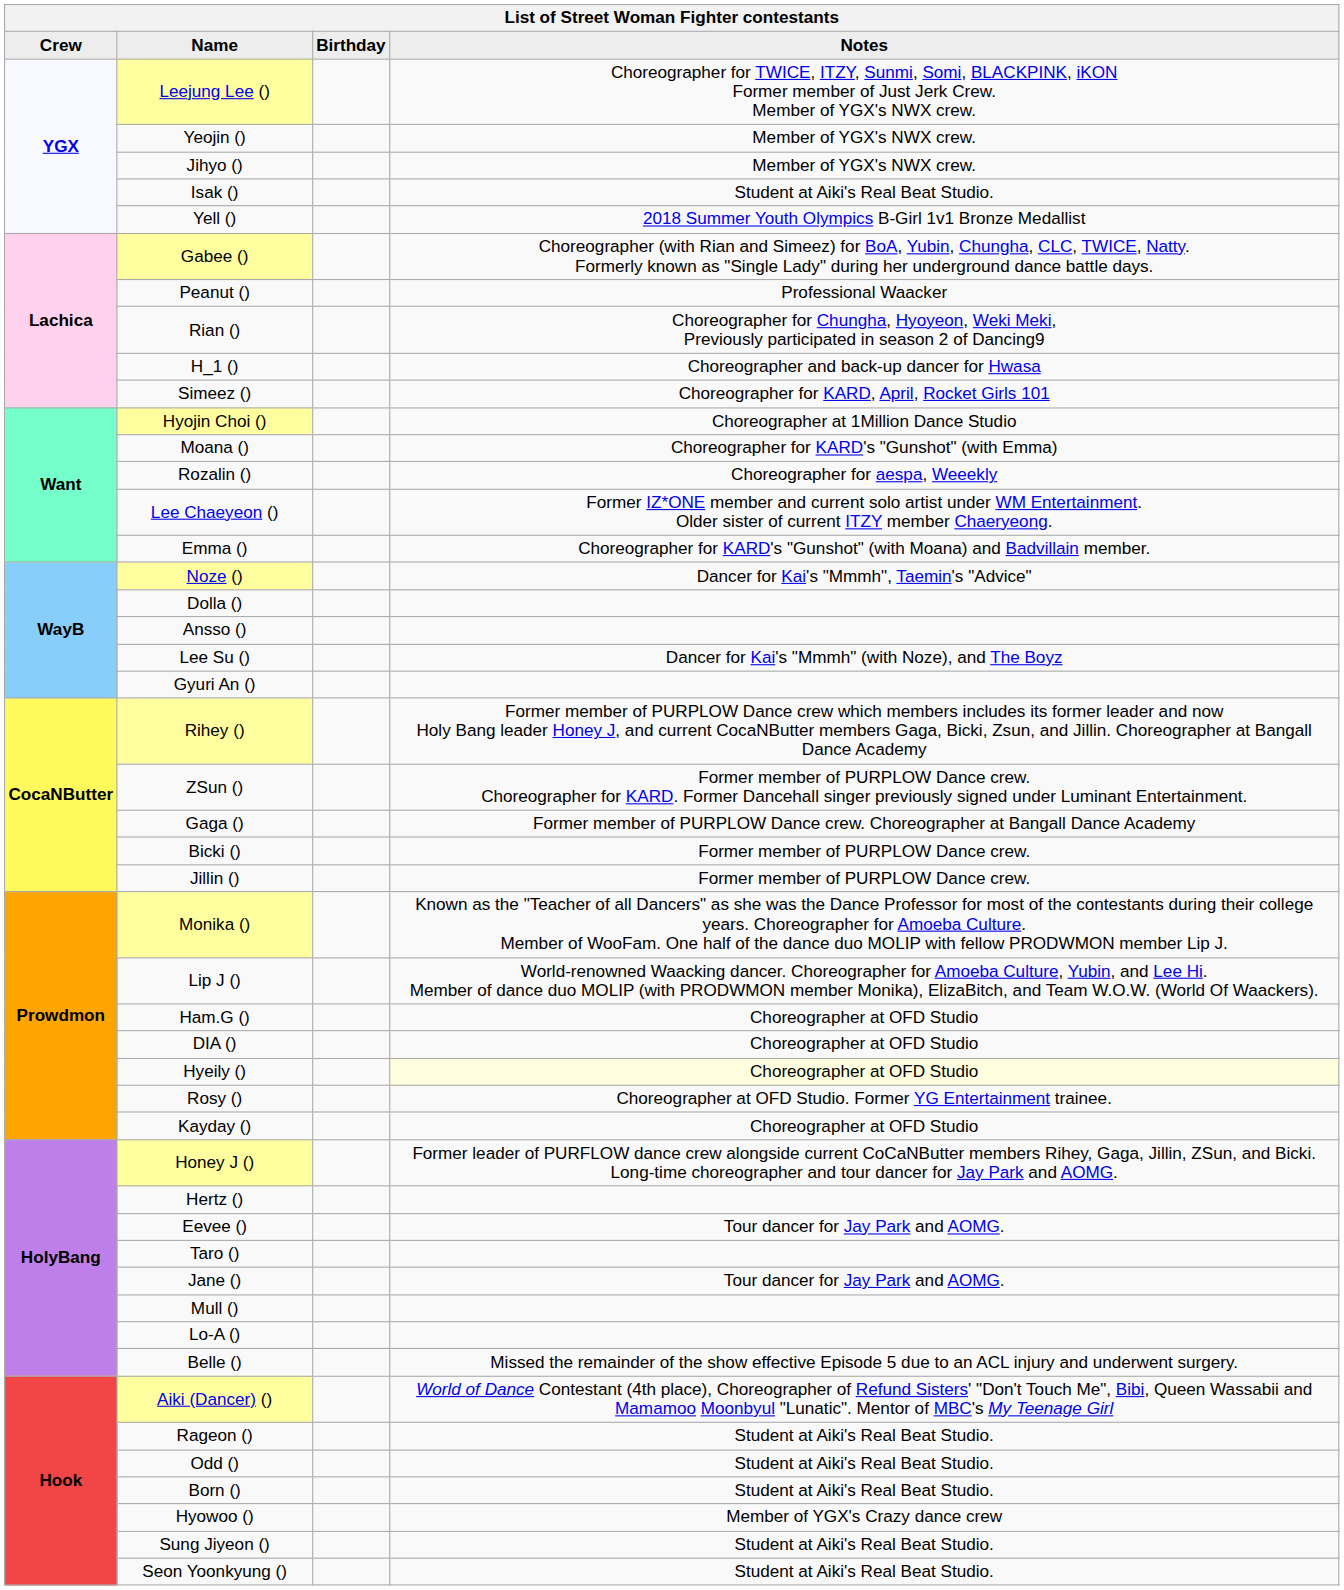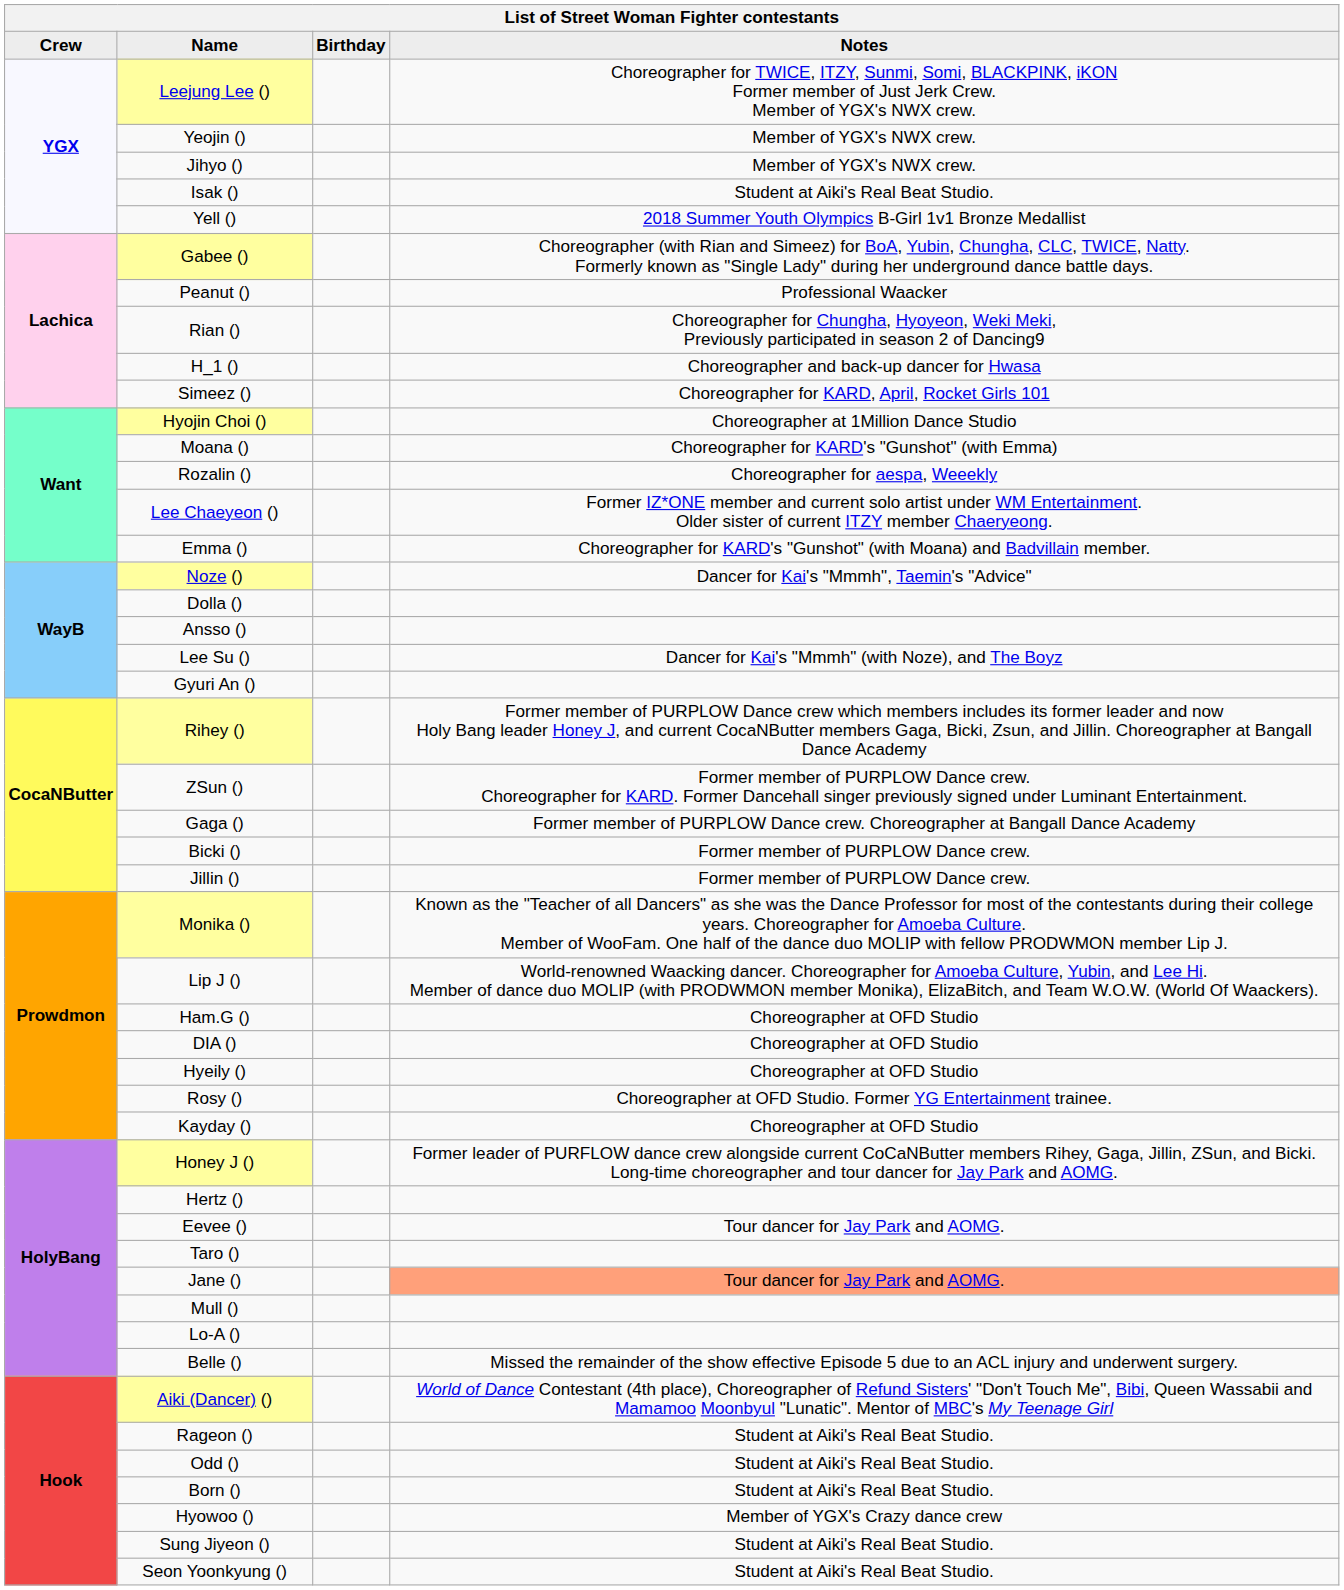(864, 1071) lightyellow background -> (864, 1071) no background
(864, 1280) no background -> (864, 1280) lightsalmon background
